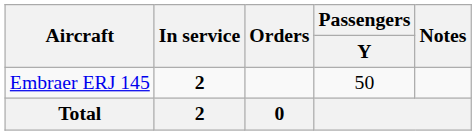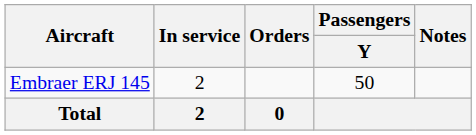(200, 82) bold -> (200, 82) normal
